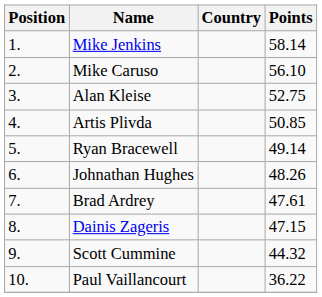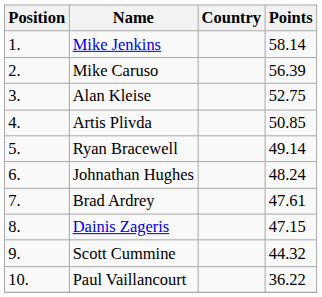(287, 70) 56.10 -> (287, 70) 56.39
(287, 174) 48.26 -> (287, 174) 48.24
